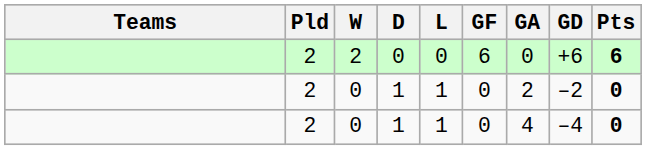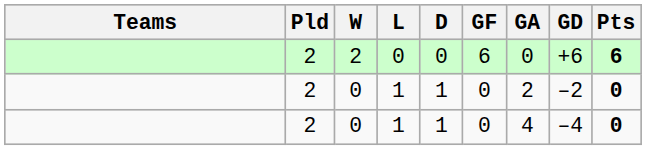columns swapped: (399, 22) <-> (441, 22)
